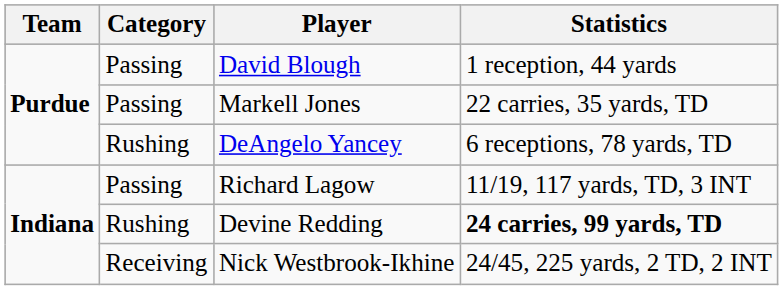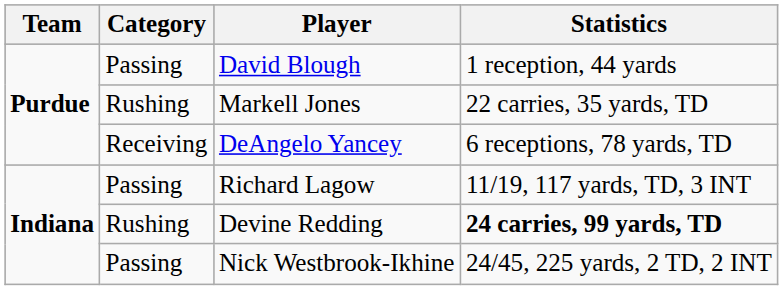(144, 104) Passing -> (147, 104) Rushing
(147, 144) Rushing -> (156, 144) Receiving
(156, 263) Receiving -> (144, 263) Passing
